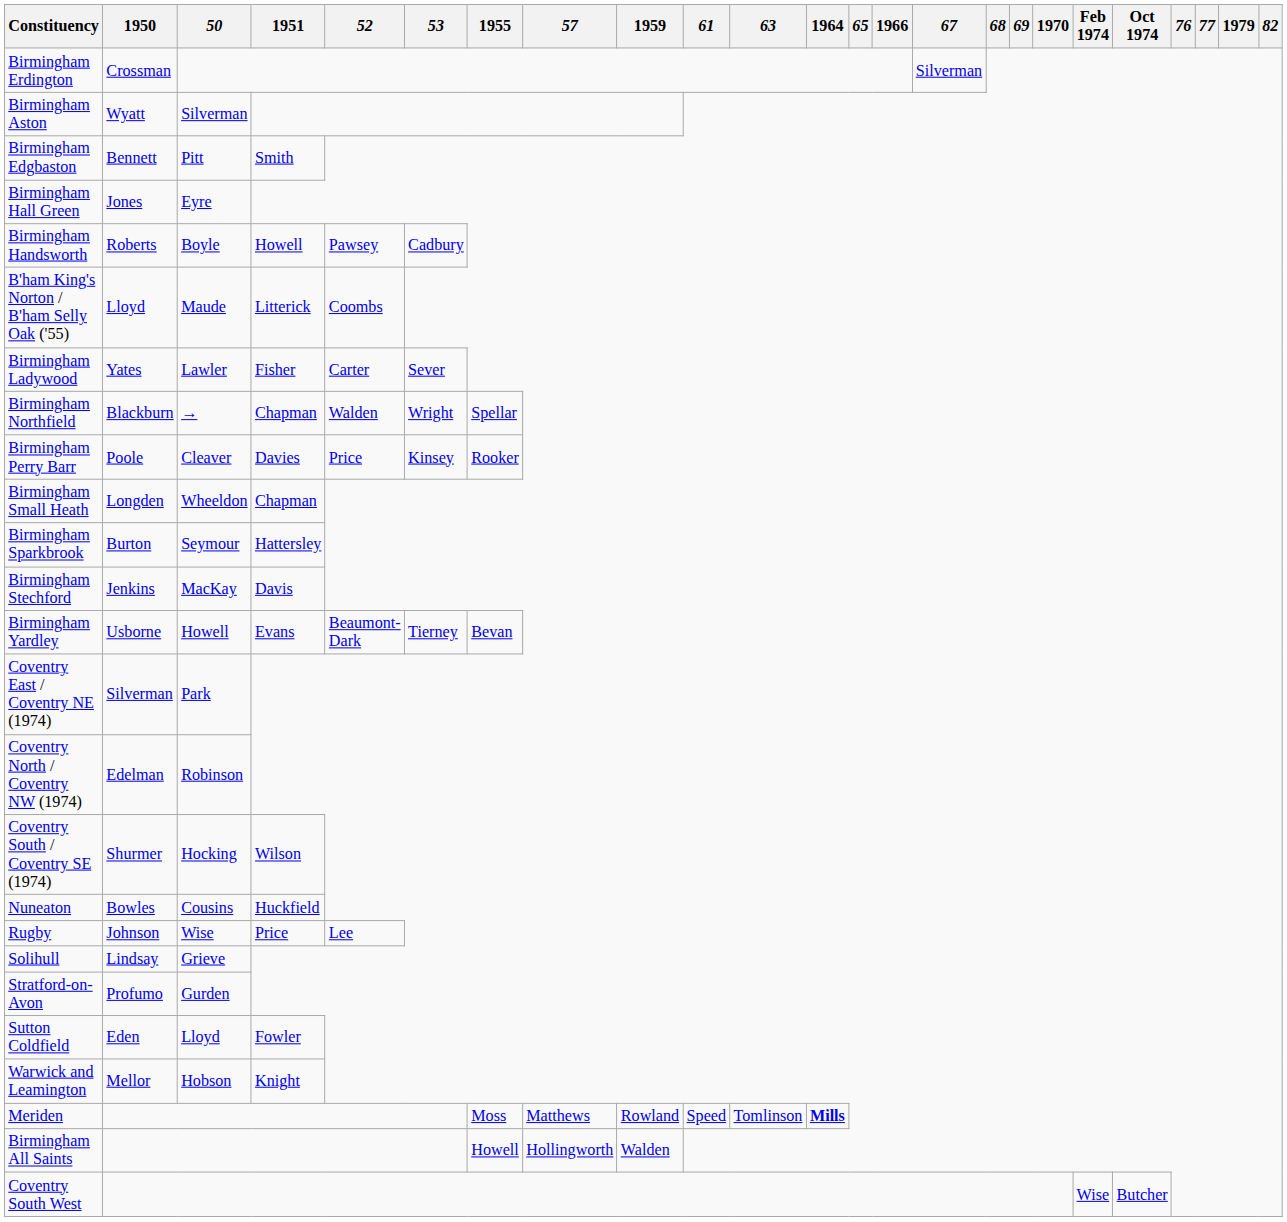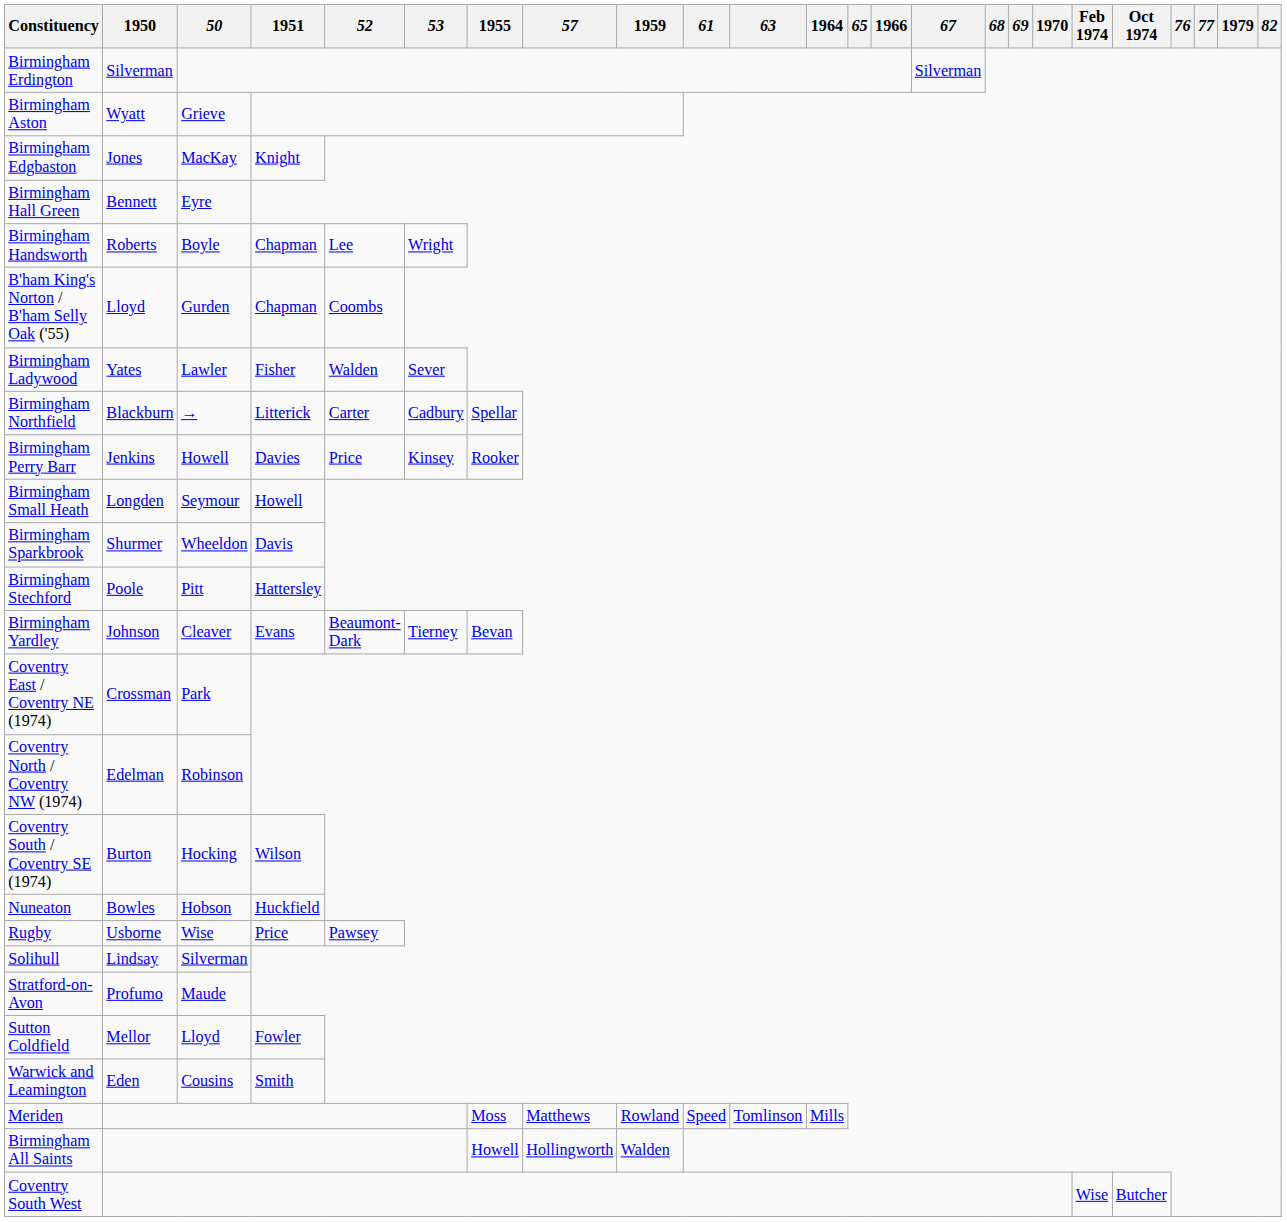(139, 70) Crossman -> (140, 70) Silverman
(214, 114) Silverman -> (203, 114) Grieve
(131, 157) Bennett -> (124, 157) Jones
(192, 157) Pitt -> (209, 157) MacKay
(274, 157) Smith -> (277, 157) Knight
(124, 201) Jones -> (131, 201) Bennett
(279, 245) Howell -> (286, 245) Chapman
(354, 245) Pawsey -> (341, 245) Lee
(436, 245) Cadbury -> (431, 245) Wright
(204, 307) Maude -> (205, 307) Gurden
(283, 307) Litterick -> (286, 307) Chapman
(349, 369) Carter -> (353, 369) Walden
(286, 413) Chapman -> (283, 413) Litterick
(353, 413) Walden -> (349, 413) Carter
(431, 413) Wright -> (436, 413) Cadbury
(125, 457) Poole -> (131, 457) Jenkins
(206, 457) Cleaver -> (205, 457) Howell
(214, 500) Wheeldon -> (210, 500) Seymour
(286, 500) Chapman -> (279, 500) Howell
(129, 544) Burton -> (134, 544) Shurmer
(210, 544) Seymour -> (214, 544) Wheeldon
(288, 544) Hattersley -> (274, 544) Davis
(131, 588) Jenkins -> (125, 588) Poole
(209, 588) MacKay -> (192, 588) Pitt
(274, 588) Davis -> (288, 588) Hattersley
(134, 632) Usborne -> (133, 632) Johnson
(205, 632) Howell -> (206, 632) Cleaver
(140, 694) Silverman -> (139, 694) Crossman
(134, 854) Shurmer -> (129, 854) Burton
(207, 907) Cousins -> (206, 907) Hobson
(133, 933) Johnson -> (134, 933) Usborne
(341, 933) Lee -> (354, 933) Pawsey
(203, 958) Grieve -> (214, 958) Silverman
(205, 993) Gurden -> (204, 993) Maude
(123, 1037) Eden -> (128, 1037) Mellor
(128, 1081) Mellor -> (123, 1081) Eden
(206, 1081) Hobson -> (207, 1081) Cousins
(277, 1081) Knight -> (274, 1081) Smith
(827, 1115) bold -> (827, 1115) normal
